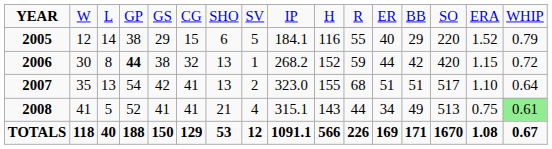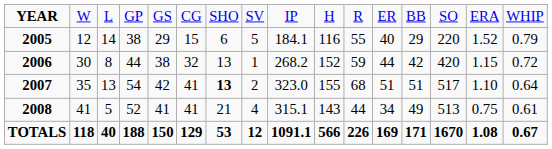(134, 62) bold -> (134, 62) normal
(224, 86) normal -> (224, 86) bold
(525, 109) lightgreen background -> (525, 109) no background
